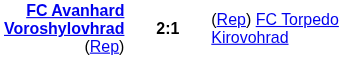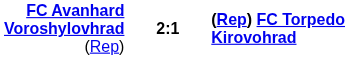(275, 28) normal -> (278, 28) bold
